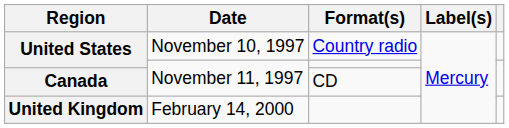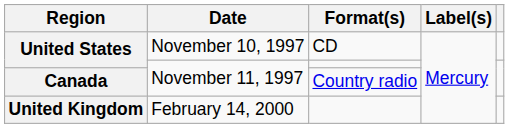(365, 45) Country radio -> (325, 45) CD
(325, 81) CD -> (365, 81) Country radio
